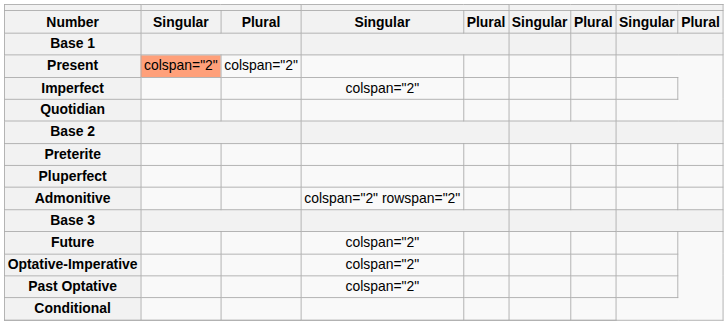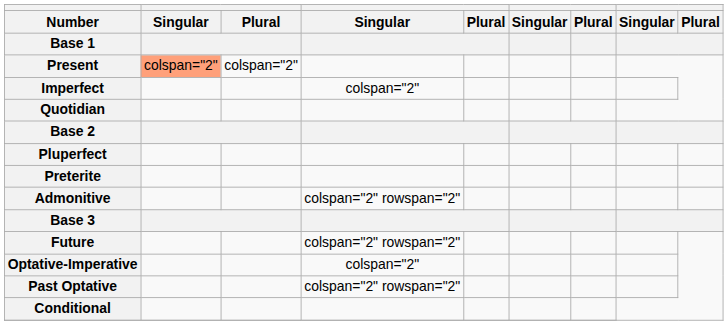rows swapped: (73, 154) <-> (73, 176)
(382, 242) colspan="2" -> (382, 242) colspan="2" rowspan="2"
(382, 286) colspan="2" -> (382, 286) colspan="2" rowspan="2"
